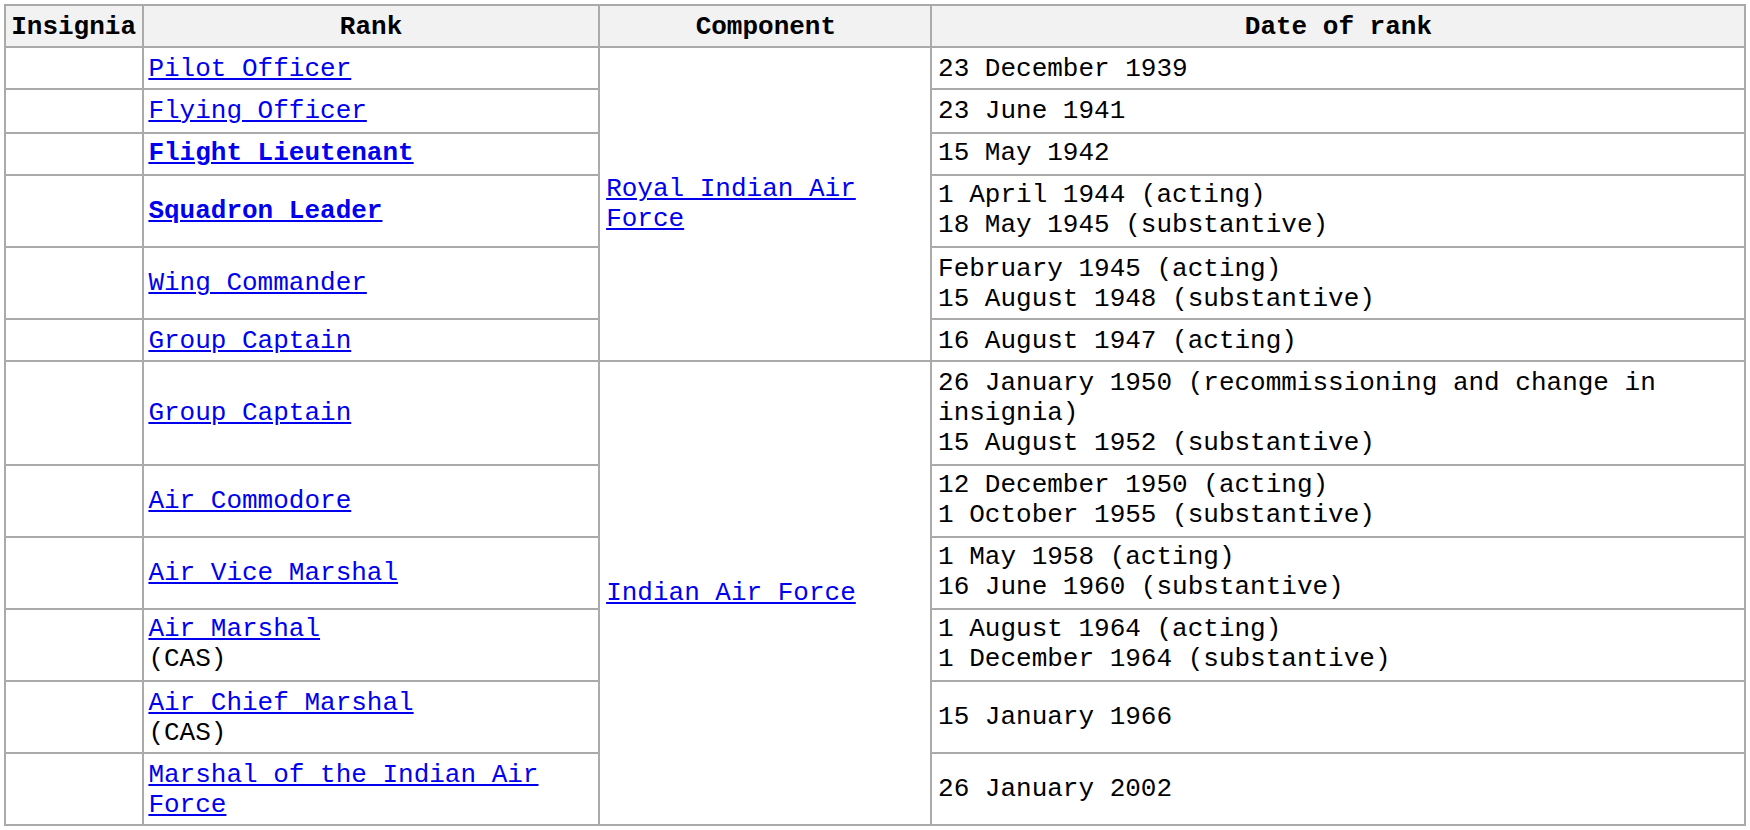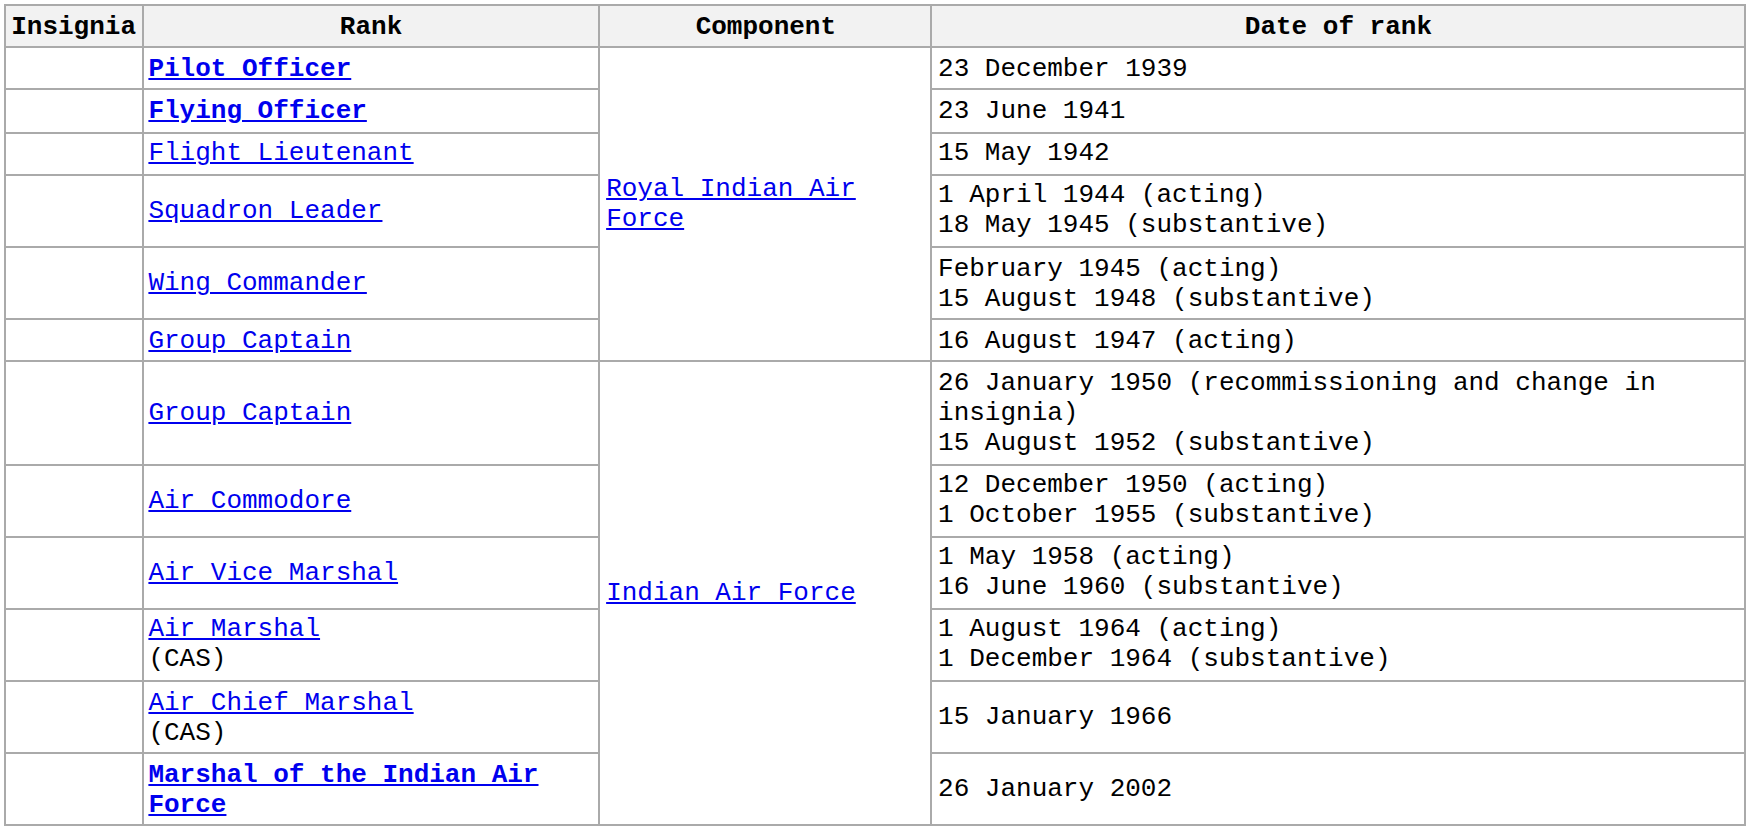(250, 69) normal -> (250, 69) bold
(258, 111) normal -> (258, 111) bold
(281, 153) bold -> (281, 153) normal
(265, 211) bold -> (265, 211) normal
(343, 790) normal -> (343, 790) bold
